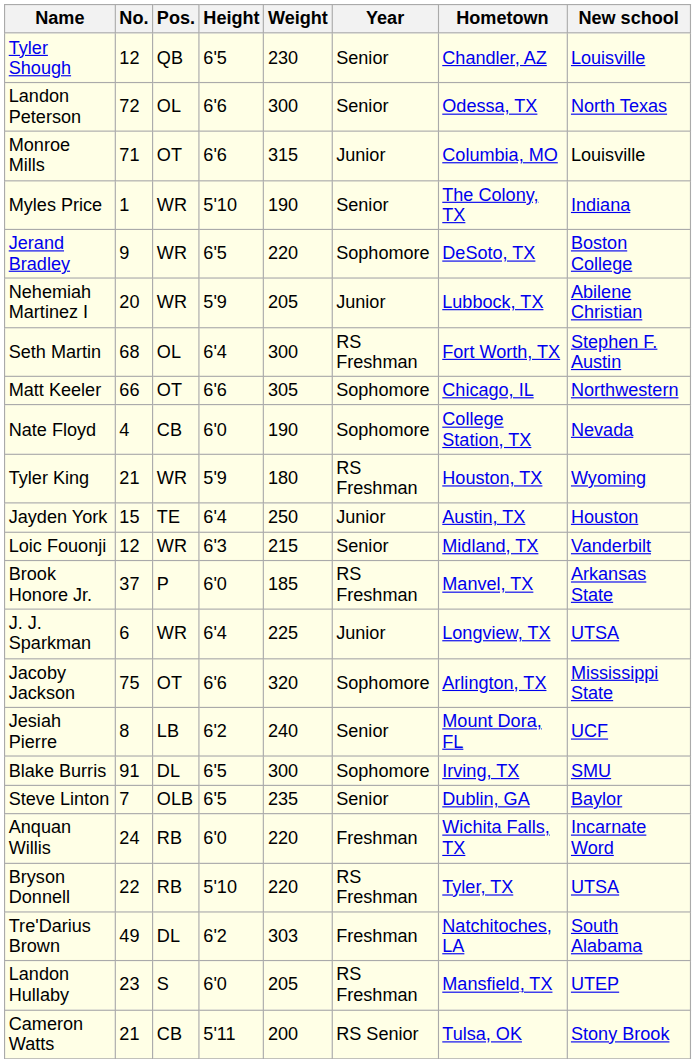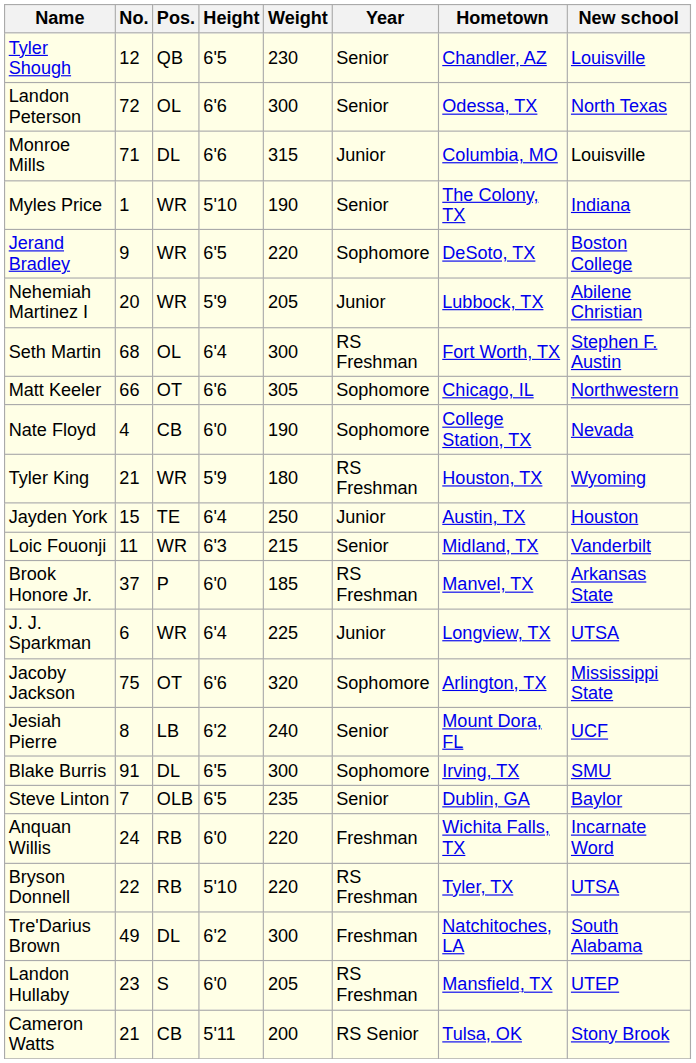(169, 155) OT -> (168, 155) DL
(129, 545) 12 -> (129, 545) 11
(283, 936) 303 -> (283, 936) 300
